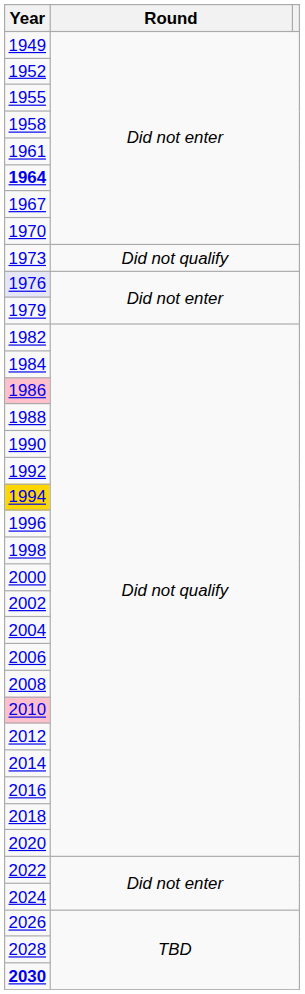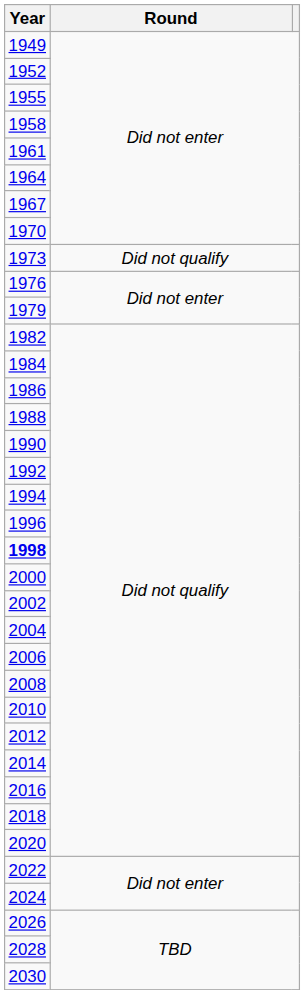(27, 178) bold -> (27, 178) normal
(27, 284) lavender background -> (27, 284) no background
(27, 391) pink background -> (27, 391) no background
(27, 497) gold background -> (27, 497) no background
(27, 551) normal -> (27, 551) bold
(27, 710) pink background -> (27, 710) no background
(27, 977) bold -> (27, 977) normal
